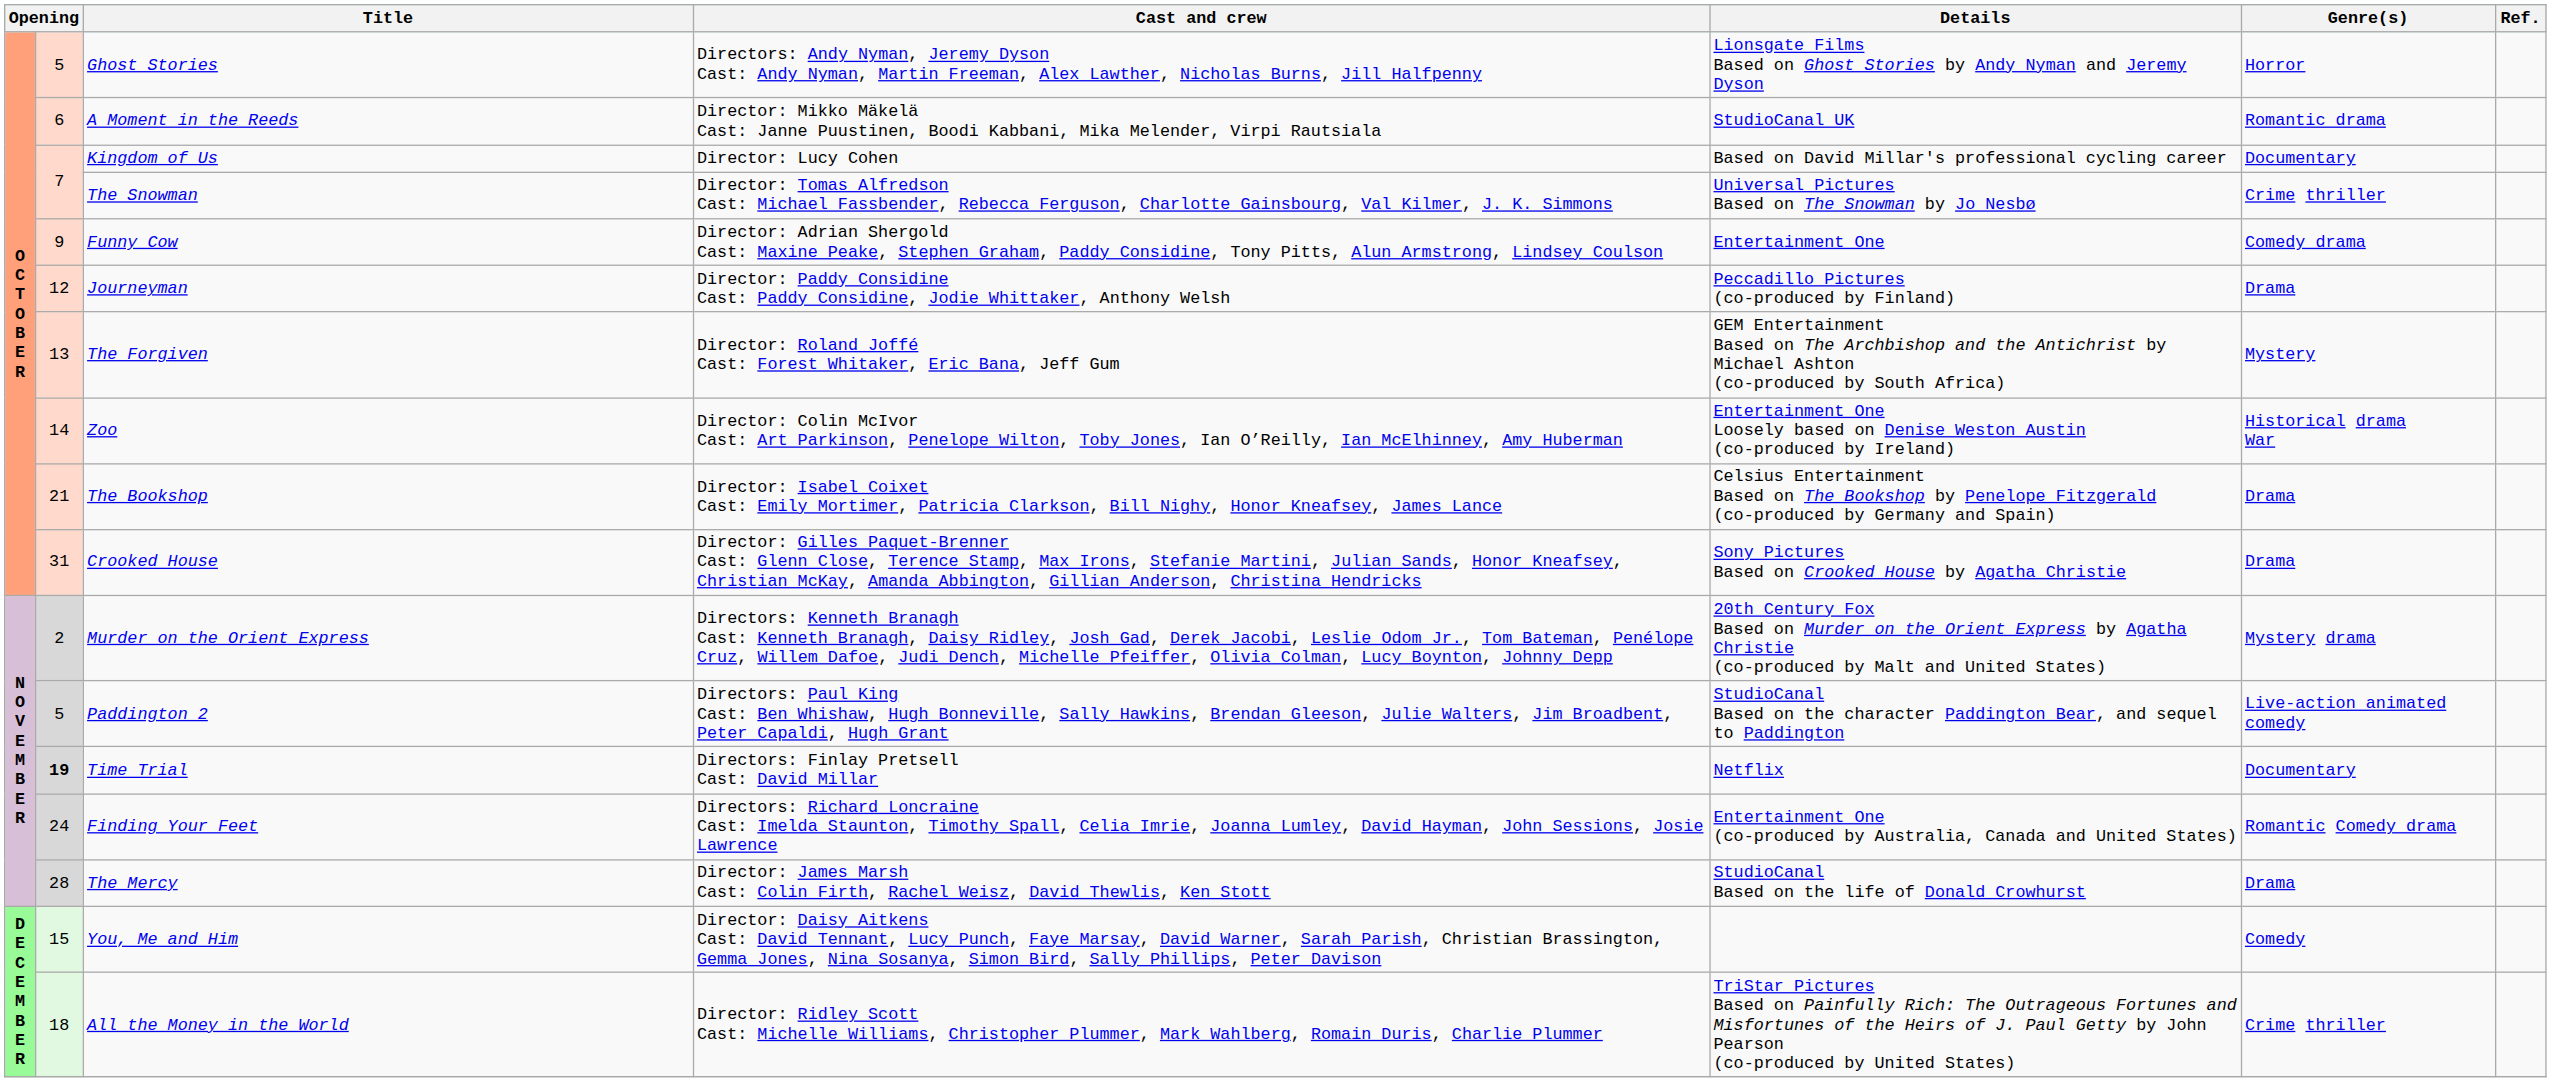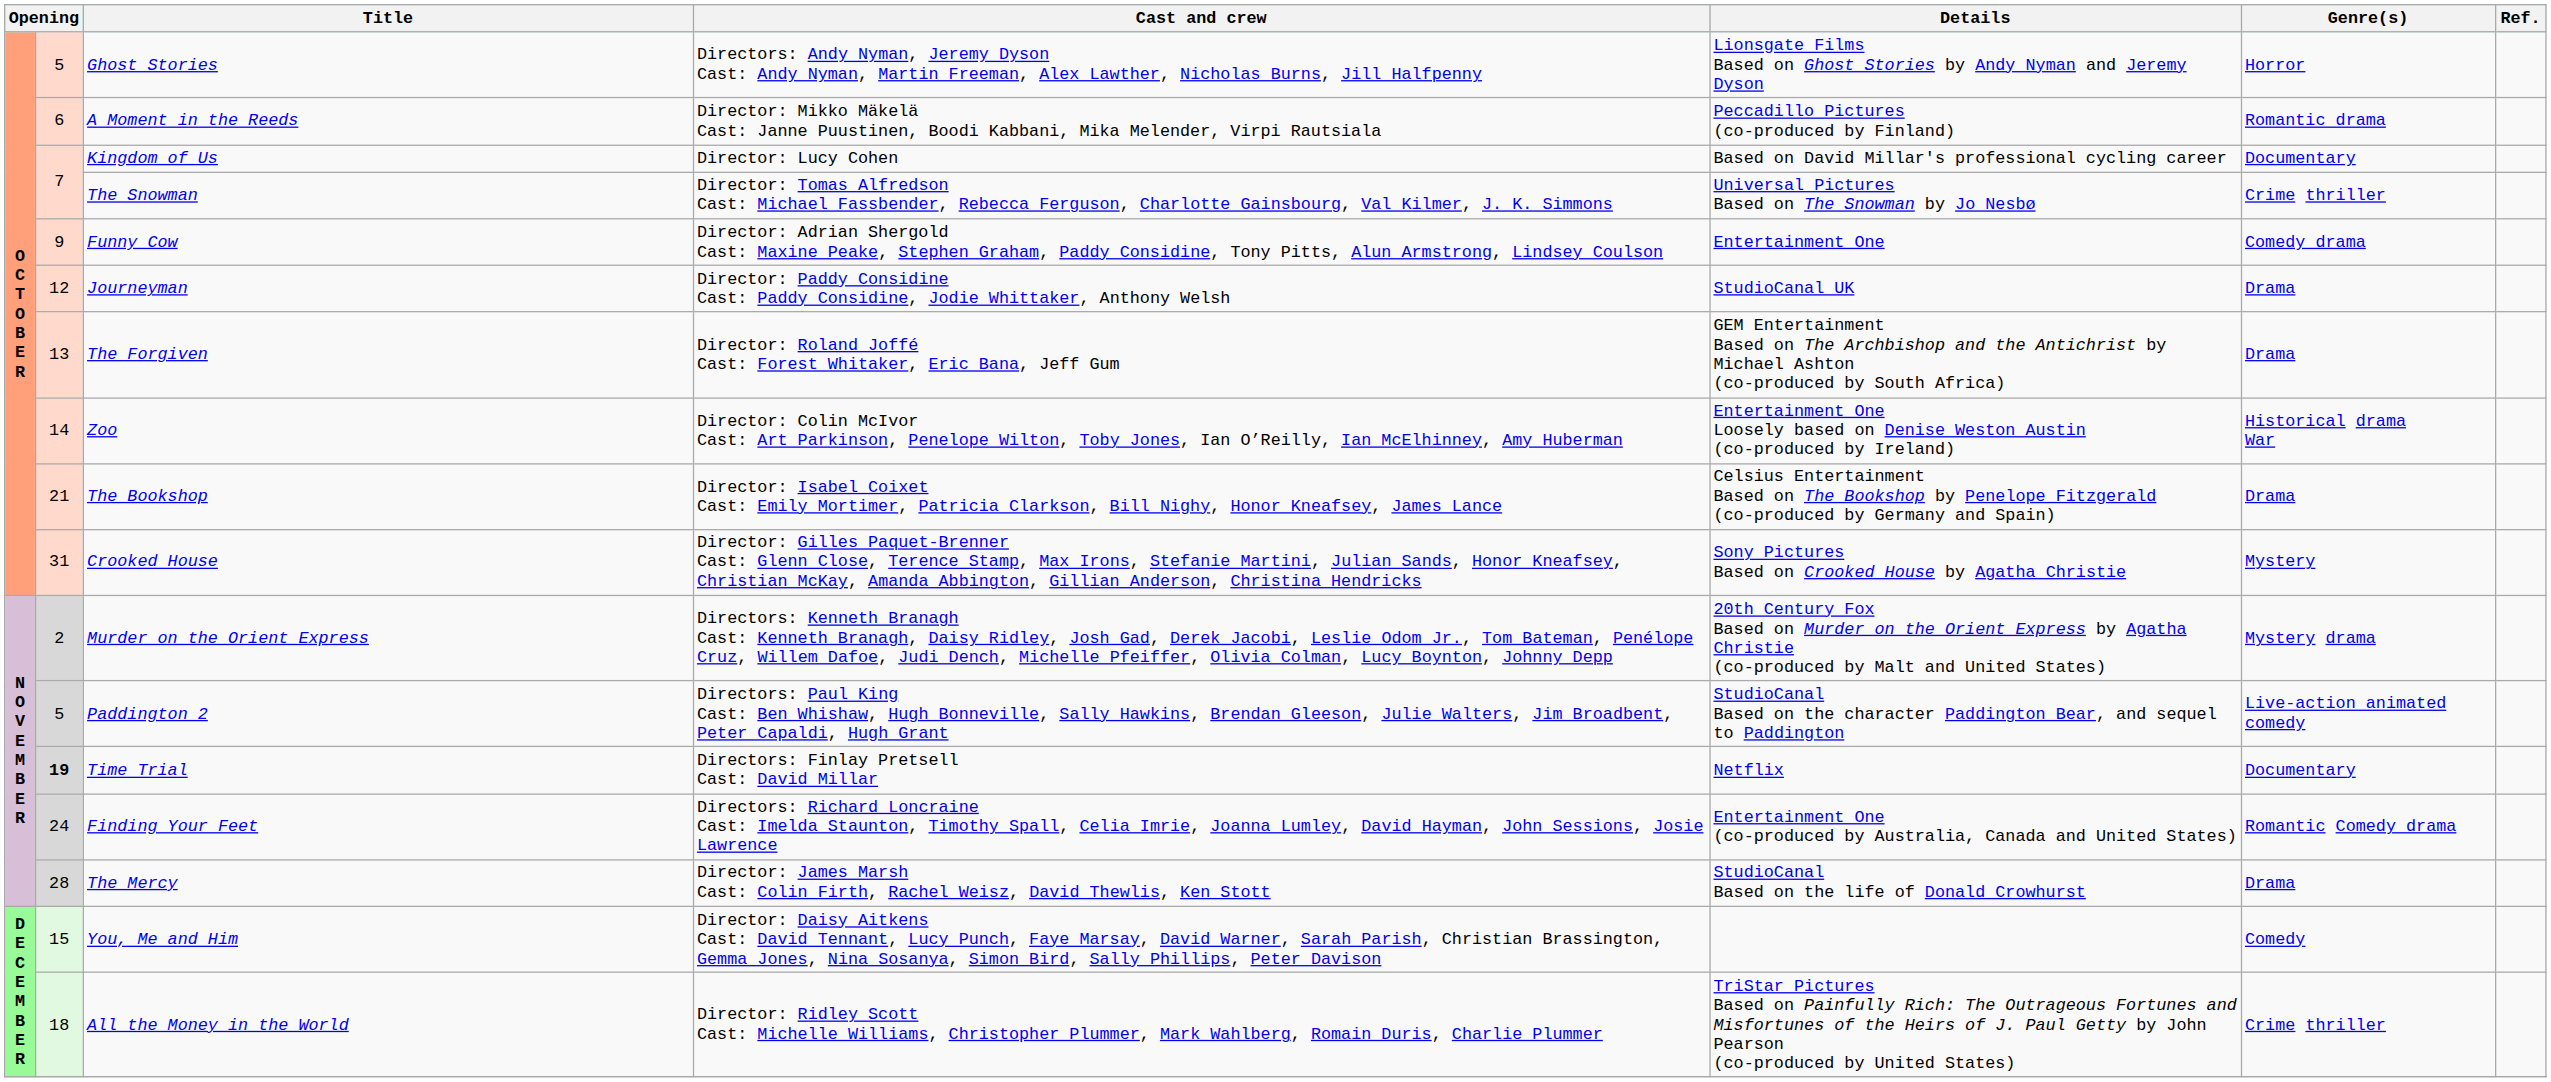(1784, 121) StudioCanal UK -> (1834, 121) Peccadillo Pictures (co-produced by Finland)
(1834, 289) Peccadillo Pictures (co-produced by Finland) -> (1784, 289) StudioCanal UK
(2280, 355) Mystery -> (2270, 355) Drama
(2270, 563) Drama -> (2280, 563) Mystery
